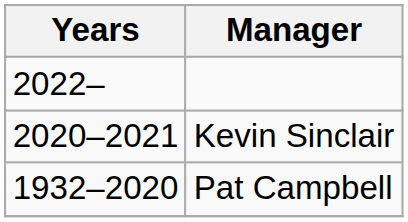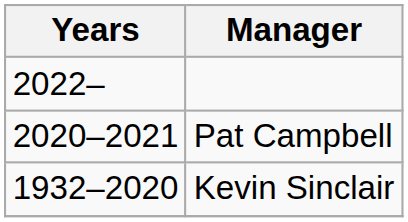(294, 135) Kevin Sinclair -> (293, 135) Pat Campbell
(293, 188) Pat Campbell -> (294, 188) Kevin Sinclair
